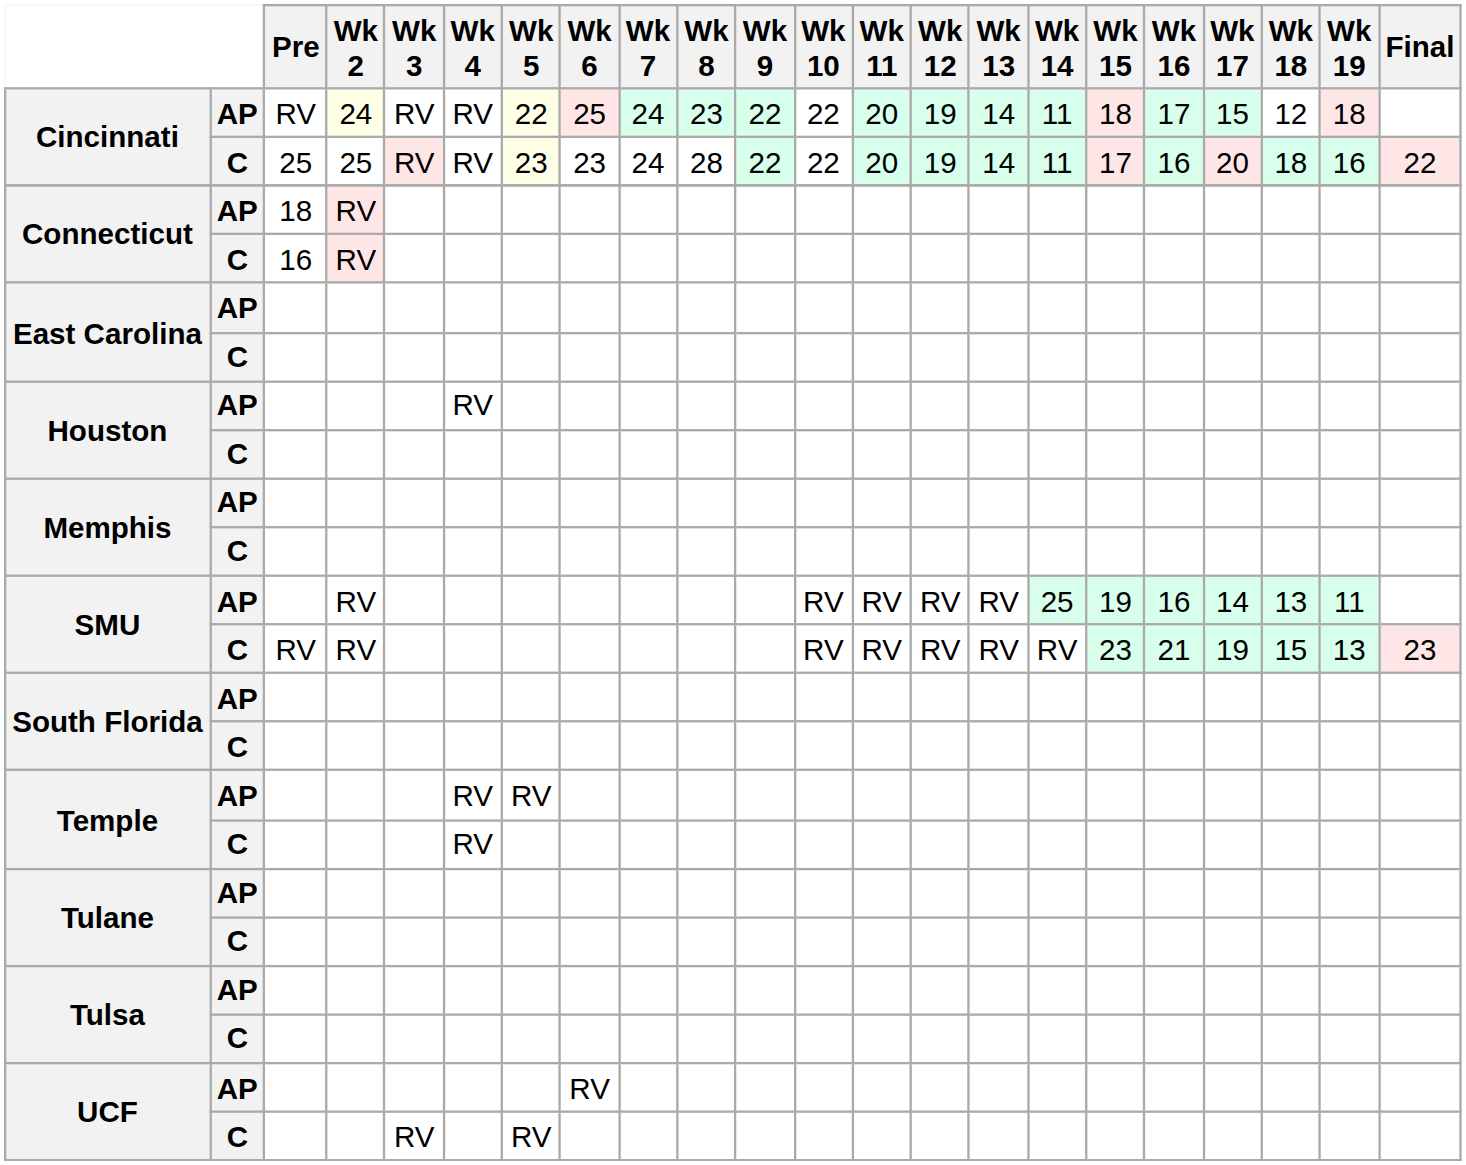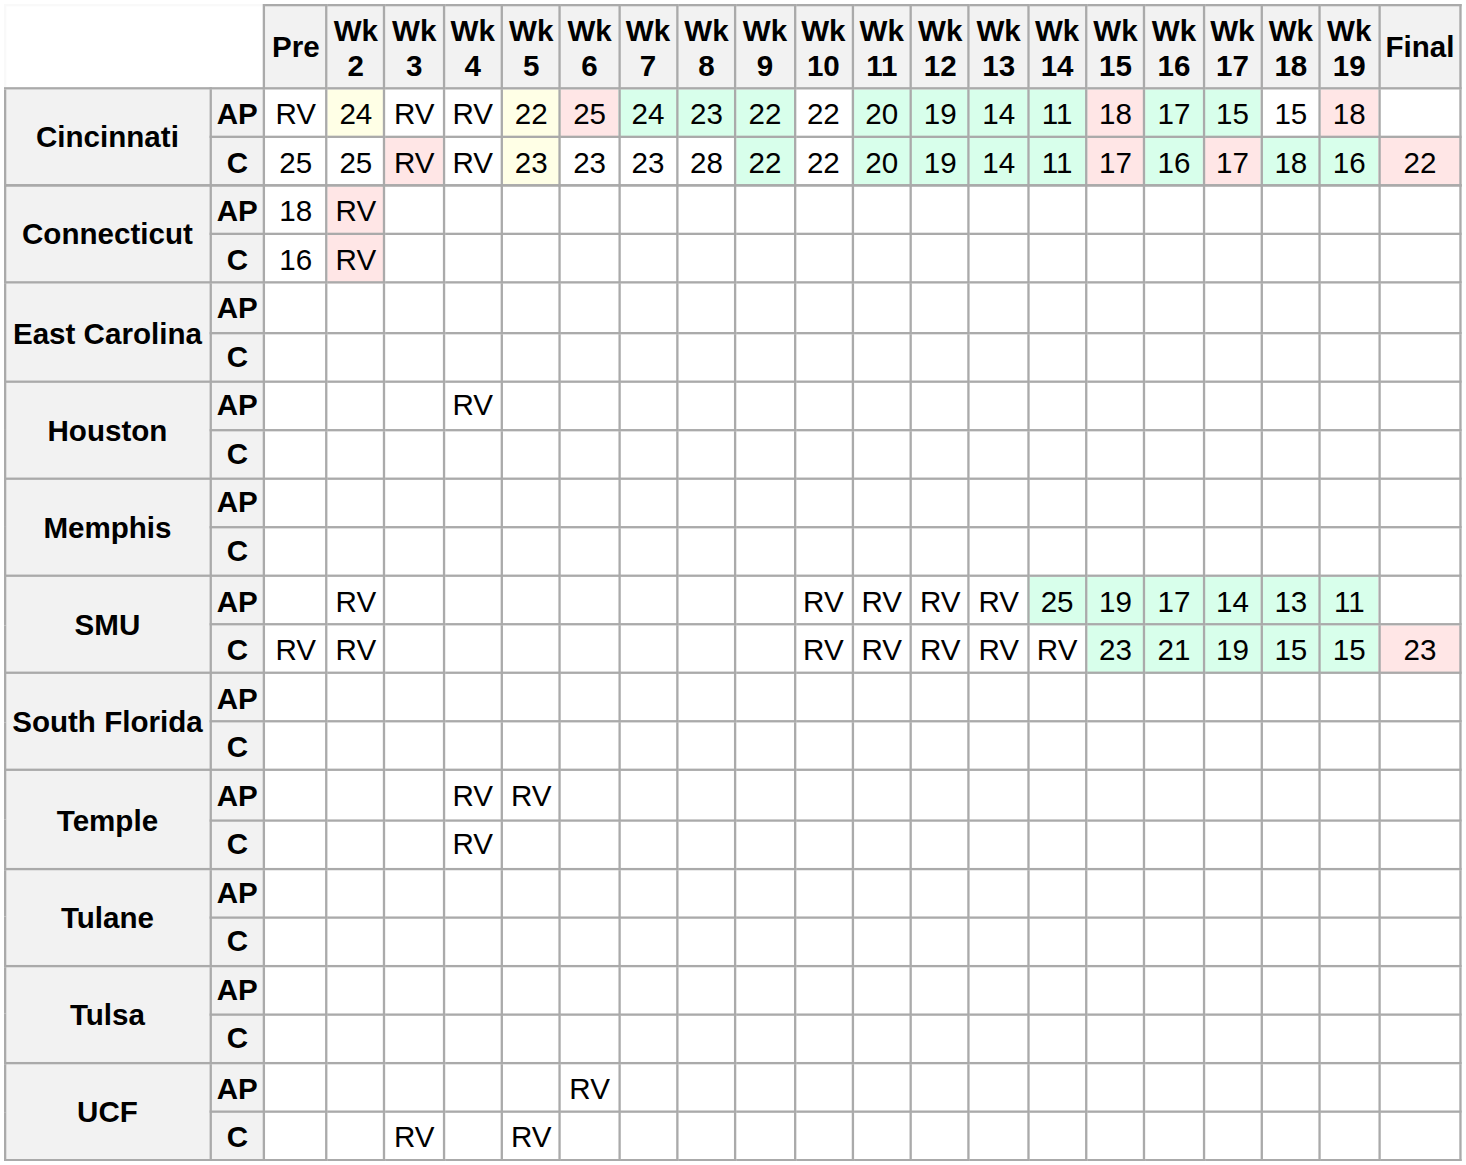(1291, 113) 12 -> (1291, 113) 15
(648, 161) 24 -> (648, 161) 23
(1232, 161) 20 -> (1232, 161) 17
(1174, 600) 16 -> (1174, 600) 17
(1349, 649) 13 -> (1349, 649) 15
